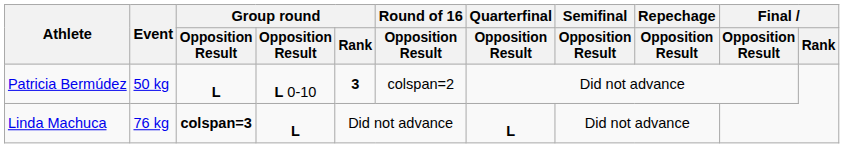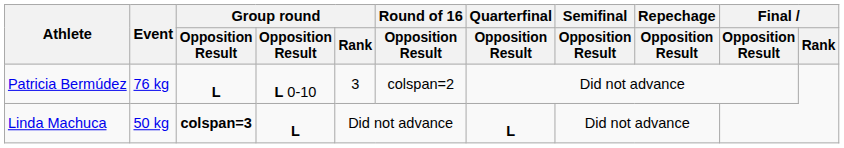(151, 84) 50 kg -> (151, 84) 76 kg
(355, 84) bold -> (355, 84) normal
(151, 123) 76 kg -> (151, 123) 50 kg
